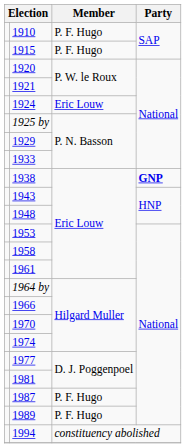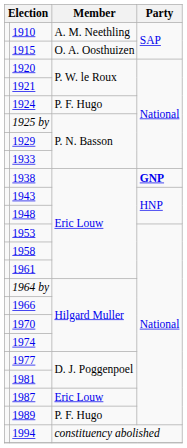(78, 31) P. F. Hugo -> (92, 31) A. M. Neethling
(78, 50) P. F. Hugo -> (94, 50) O. A. Oosthuizen
(79, 104) Eric Louw -> (78, 104) P. F. Hugo
(78, 397) P. F. Hugo -> (79, 397) Eric Louw
